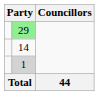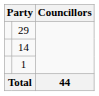(24, 30) lightgreen background -> (24, 30) no background
(24, 64) lightgrey background -> (24, 64) no background
